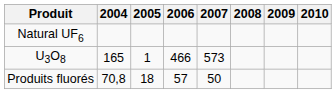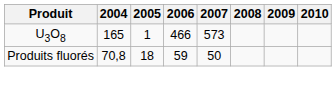- row: (51, 35)
(181, 78) 57 -> (181, 56) 59
